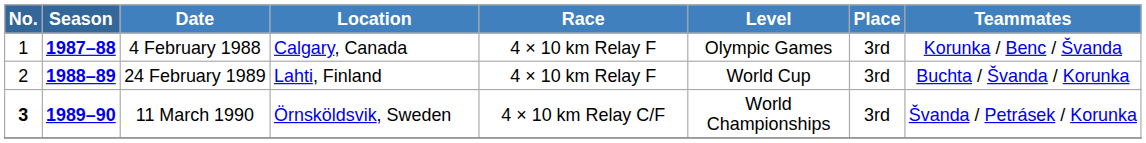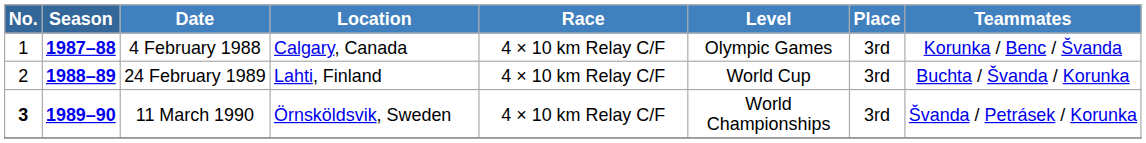(583, 47) 4 × 10 km Relay F -> (583, 47) 4 × 10 km Relay C/F
(583, 76) 4 × 10 km Relay F -> (583, 76) 4 × 10 km Relay C/F
